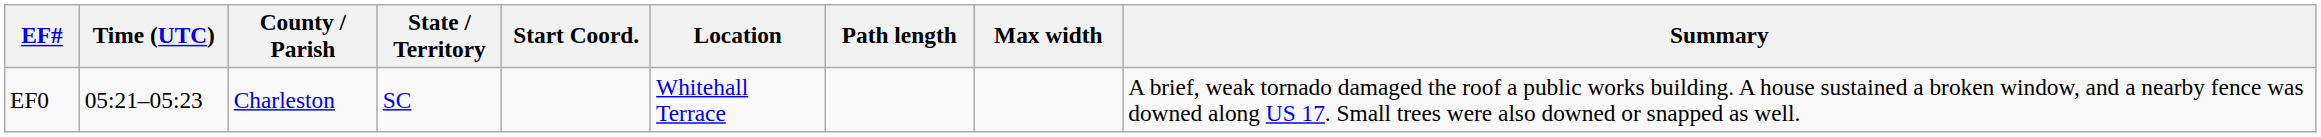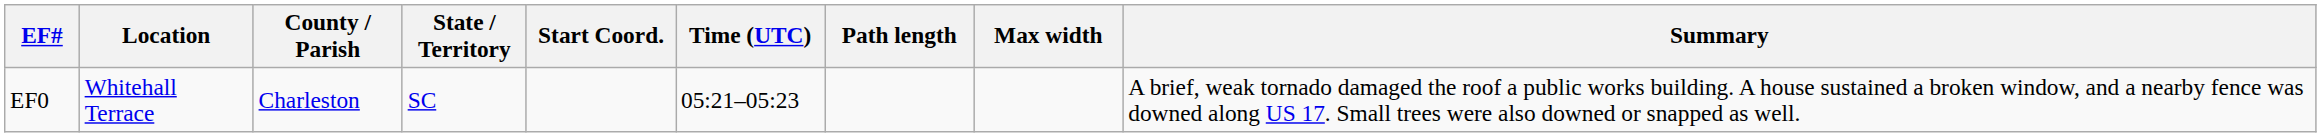columns swapped: (738, 36) <-> (154, 36)
